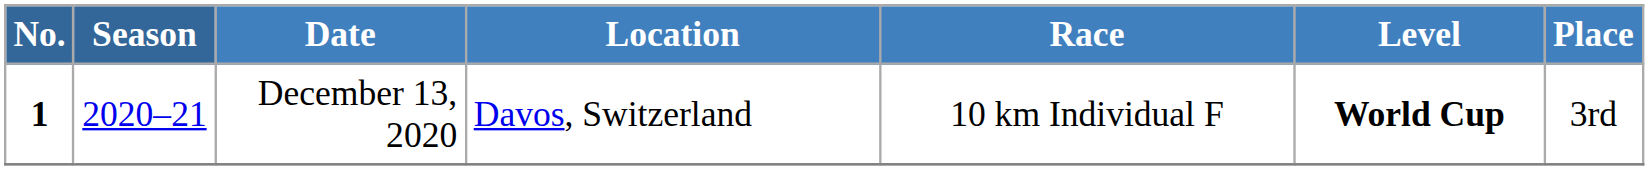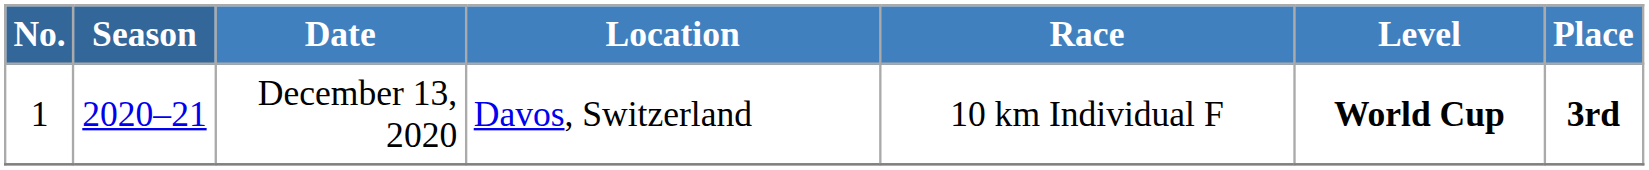(40, 113) bold -> (40, 113) normal
(1593, 113) normal -> (1593, 113) bold
